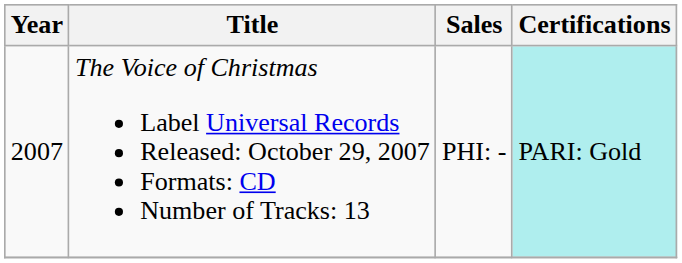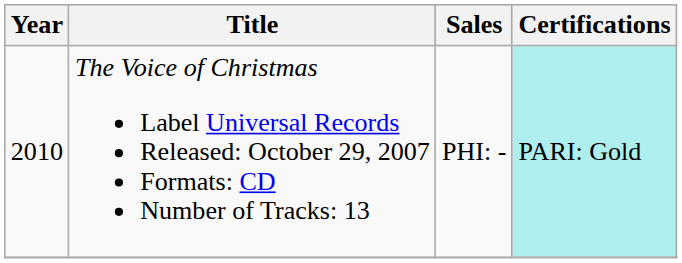(37, 151) 2007 -> (37, 151) 2010
